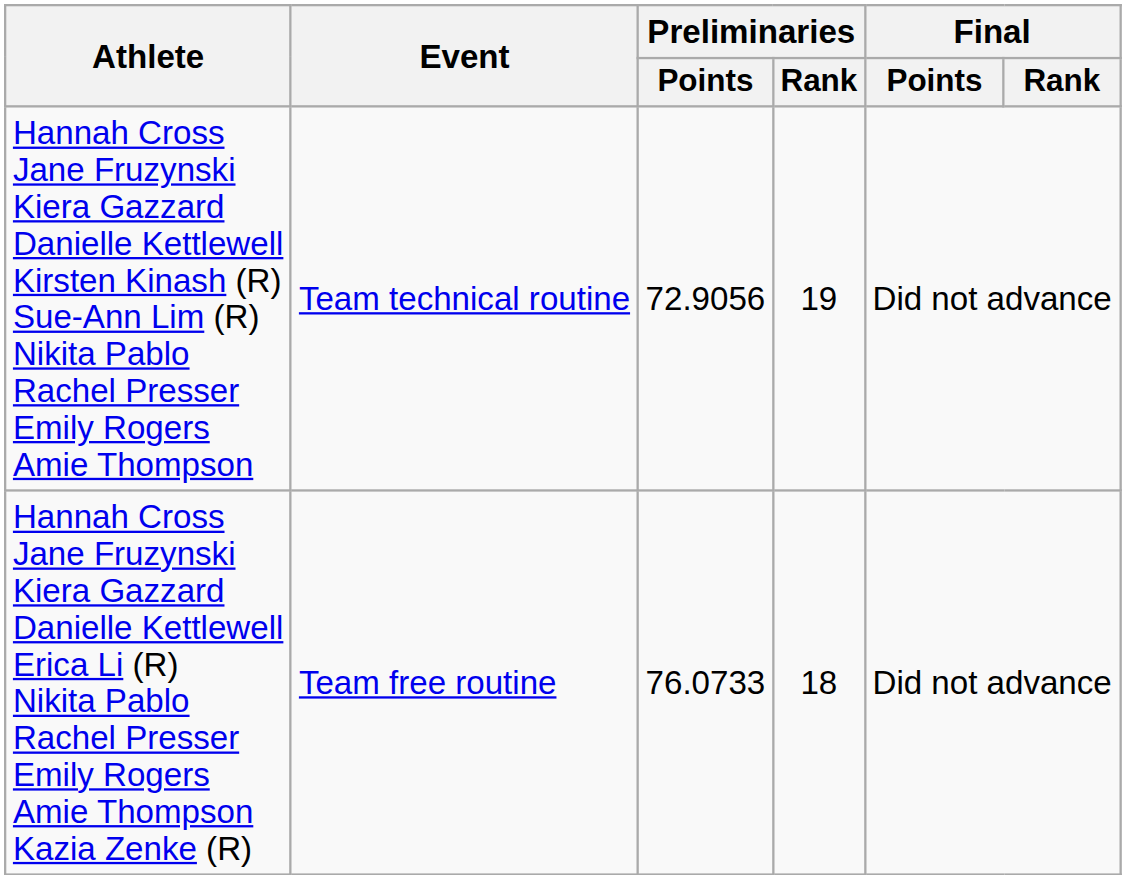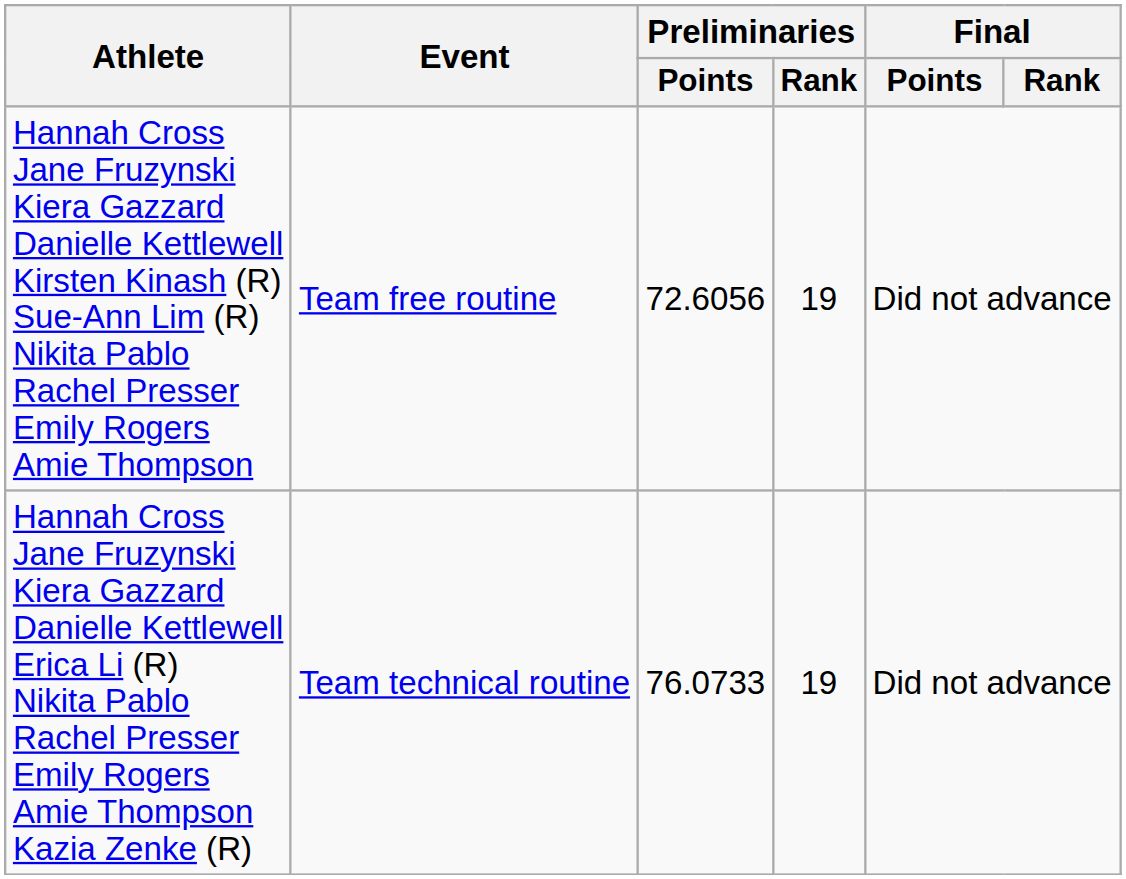(464, 299) Team technical routine -> (428, 299) Team free routine
(705, 299) 72.9056 -> (705, 299) 72.6056
(428, 683) Team free routine -> (464, 683) Team technical routine
(819, 683) 18 -> (819, 683) 19
